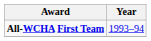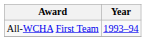(55, 28) bold -> (53, 28) normal
